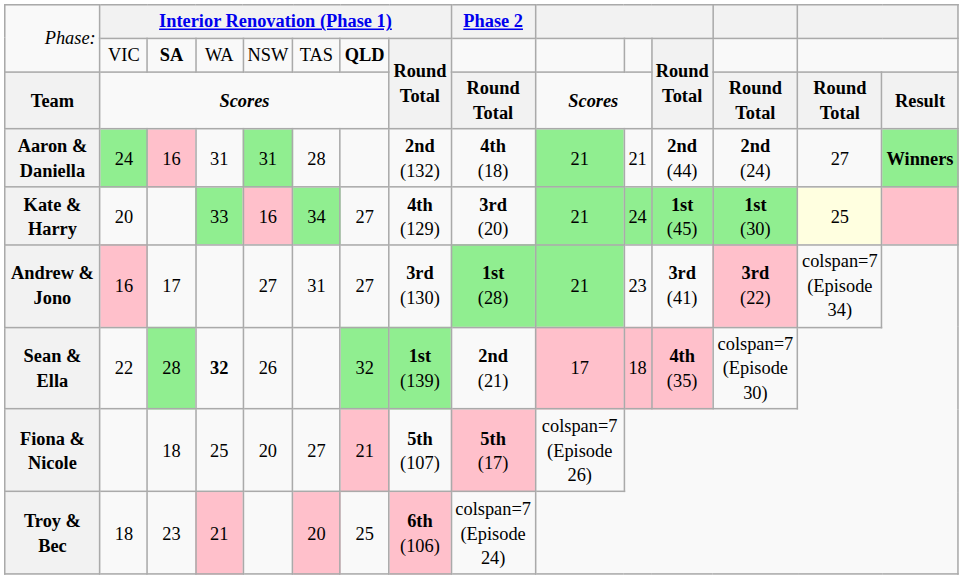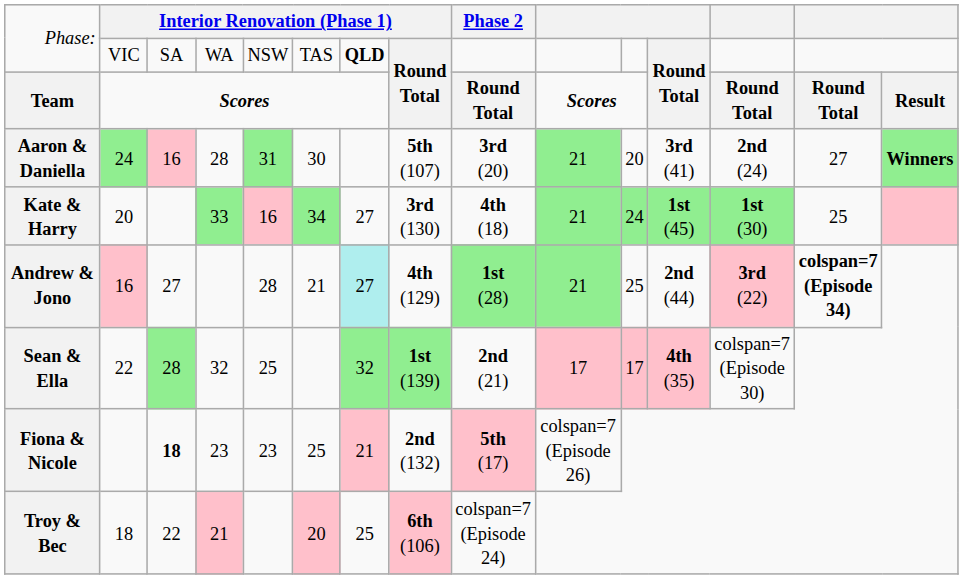(172, 55) bold -> (172, 55) normal
(219, 158) 31 -> (219, 158) 28
(316, 158) 28 -> (316, 158) 30
(420, 158) 2nd (132) -> (420, 158) 5th (107)
(493, 158) 4th (18) -> (493, 158) 3rd (20)
(638, 158) 21 -> (634, 158) 20
(682, 158) 2nd (44) -> (679, 158) 3rd (41)
(420, 216) 4th (129) -> (420, 216) 3rd (130)
(493, 216) 3rd (20) -> (493, 216) 4th (18)
(840, 216) lightyellow background -> (838, 216) no background
(172, 286) 17 -> (172, 286) 27
(268, 286) 27 -> (268, 286) 28
(316, 286) 31 -> (316, 286) 21
(365, 286) no background -> (365, 286) paleturquoise background
(420, 286) 3rd (130) -> (420, 286) 4th (129)
(638, 286) 23 -> (634, 286) 25
(682, 286) 3rd (41) -> (679, 286) 2nd (44)
(840, 286) normal -> (838, 286) bold
(219, 368) bold -> (219, 368) normal
(268, 368) 26 -> (268, 368) 25
(638, 368) 18 -> (634, 368) 17
(172, 451) normal -> (172, 451) bold
(219, 451) 25 -> (219, 451) 23
(268, 451) 20 -> (268, 451) 23
(316, 451) 27 -> (316, 451) 25
(420, 451) 5th (107) -> (420, 451) 2nd (132)
(172, 533) 23 -> (172, 533) 22
